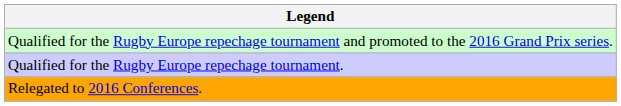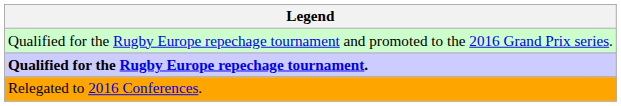(176, 64) normal -> (188, 64) bold
